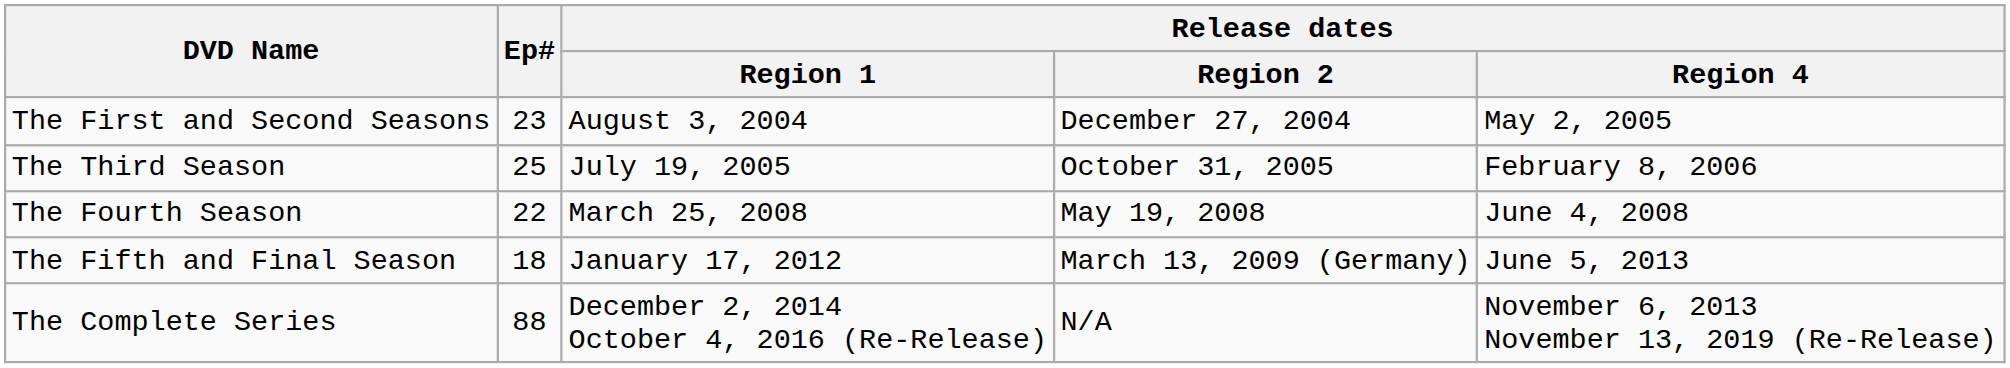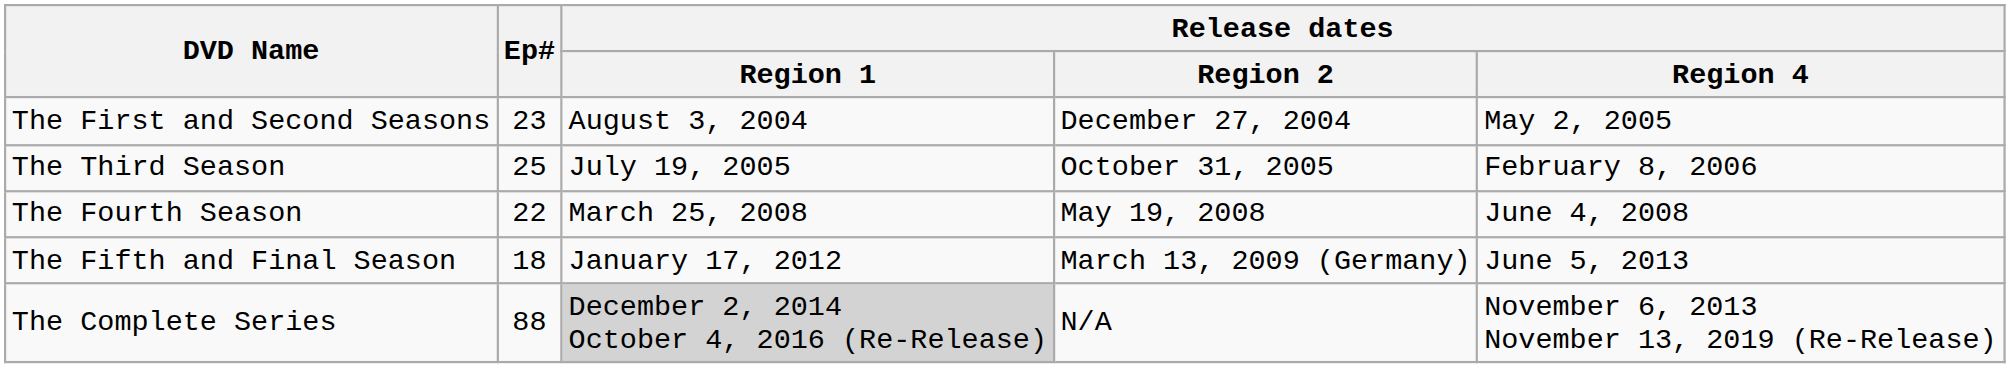(808, 323) no background -> (808, 323) lightgrey background
